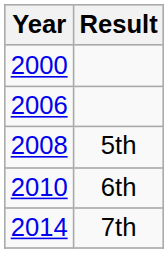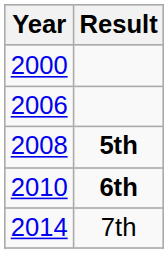(119, 146) normal -> (119, 146) bold
(119, 187) normal -> (119, 187) bold
